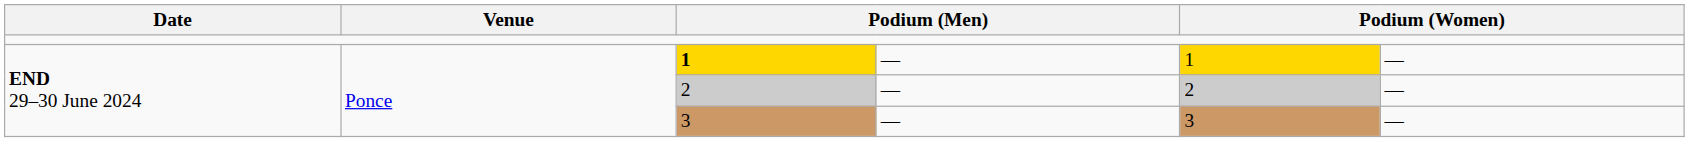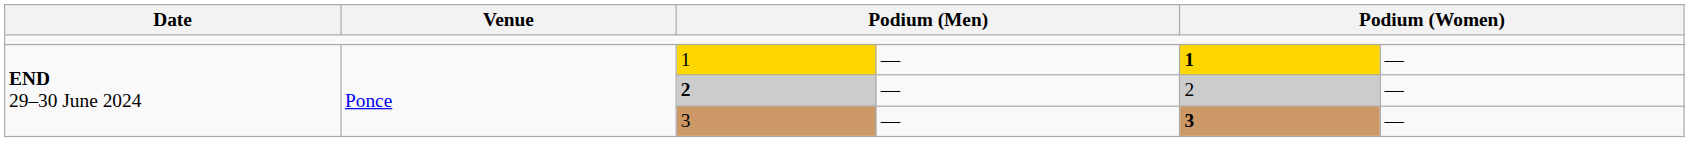(686, 59) bold -> (686, 59) normal
(1189, 59) normal -> (1189, 59) bold
(686, 90) normal -> (686, 90) bold
(1189, 120) normal -> (1189, 120) bold
